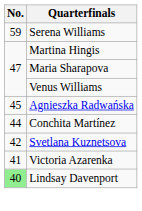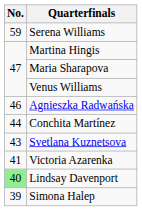(15, 105) 45 -> (15, 105) 46
(15, 142) 42 -> (15, 142) 43
+ row: (62, 196)
